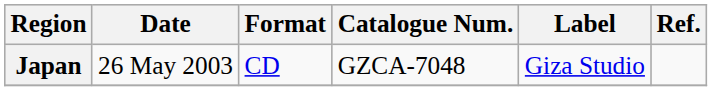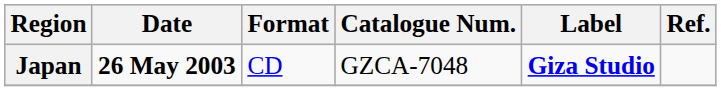(166, 64) normal -> (167, 64) bold
(585, 64) normal -> (591, 64) bold
